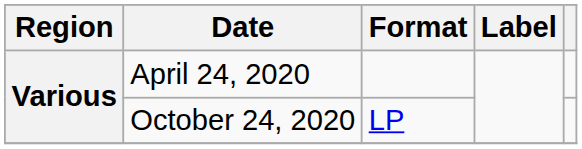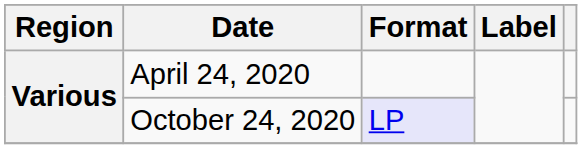(387, 119) no background -> (387, 119) lavender background
